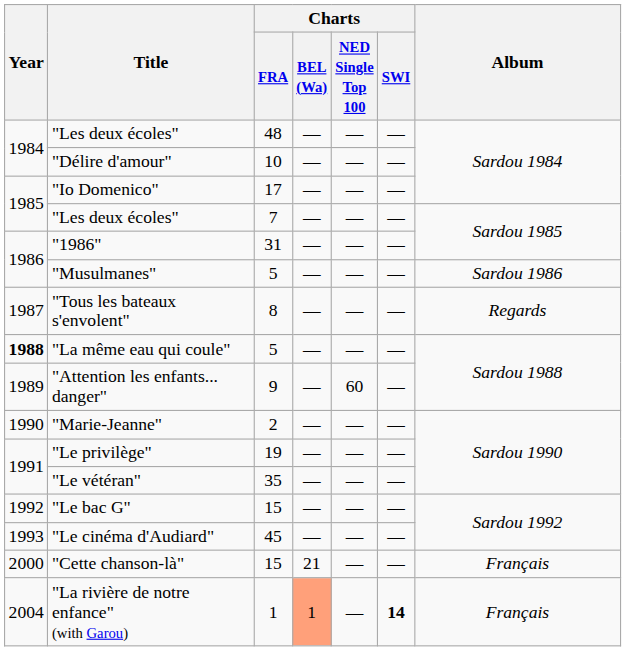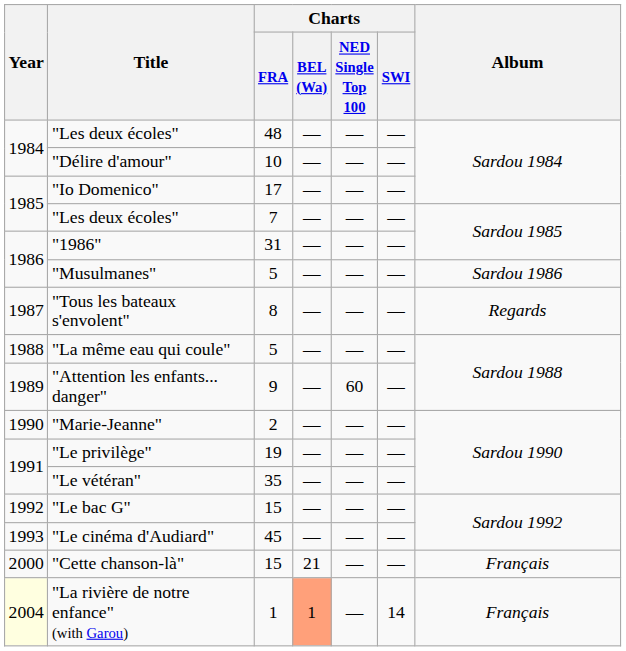(26, 348) bold -> (26, 348) normal
(26, 611) no background -> (26, 611) lightyellow background
(396, 611) bold -> (396, 611) normal
